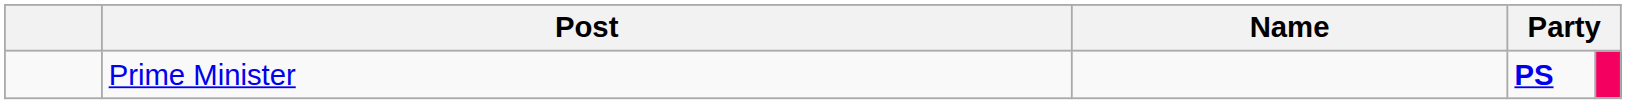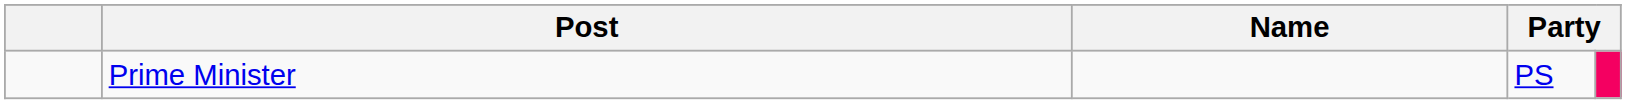(1534, 74) bold -> (1534, 74) normal
